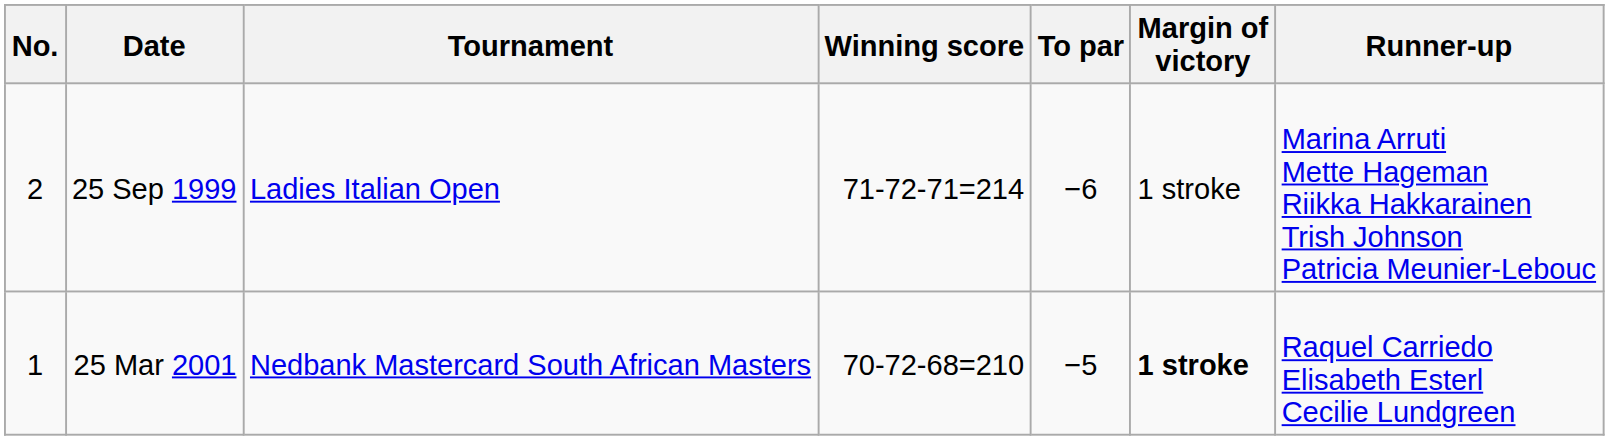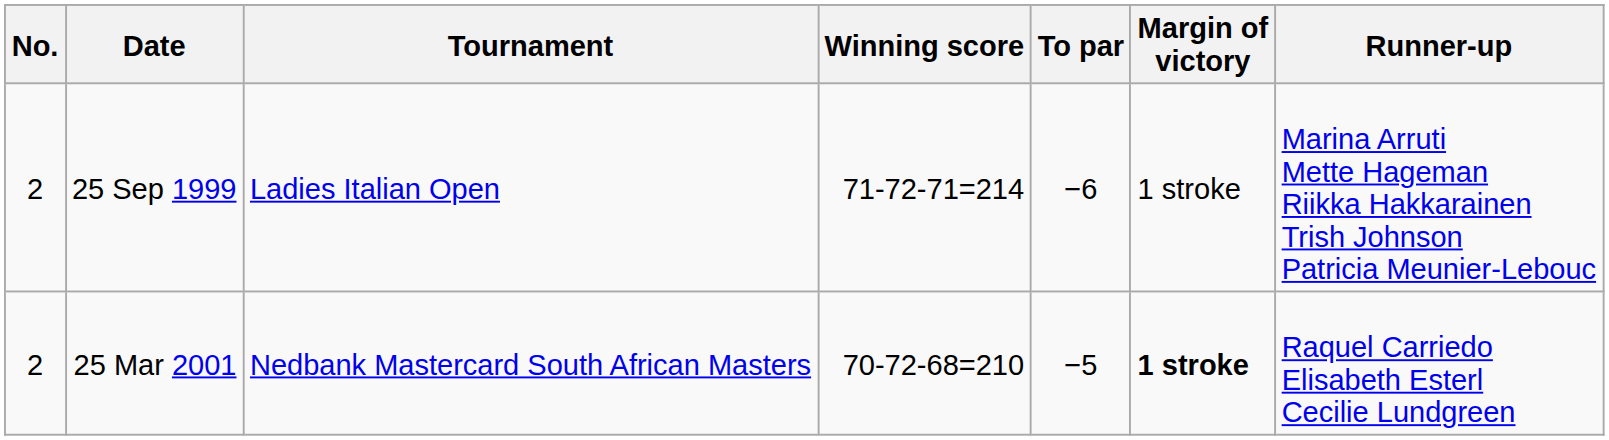(35, 364) 1 -> (35, 364) 2
